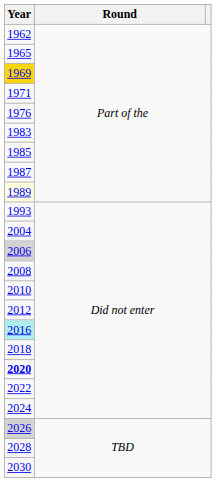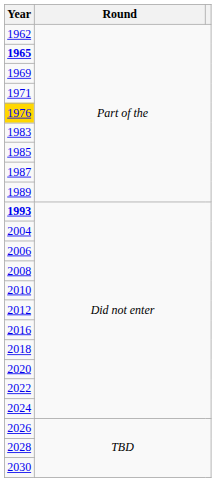(19, 54) normal -> (19, 54) bold
(19, 73) gold background -> (19, 73) no background
(19, 113) no background -> (19, 113) gold background
(19, 192) lightyellow background -> (19, 192) no background
(19, 211) normal -> (19, 211) bold
(19, 251) lightgrey background -> (19, 251) no background
(19, 330) paleturquoise background -> (19, 330) no background
(19, 369) bold -> (19, 369) normal
(19, 428) lightgrey background -> (19, 428) no background
